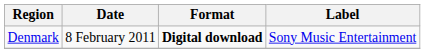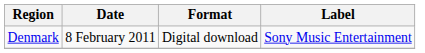(212, 37) bold -> (210, 37) normal
